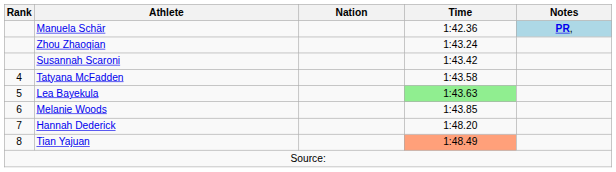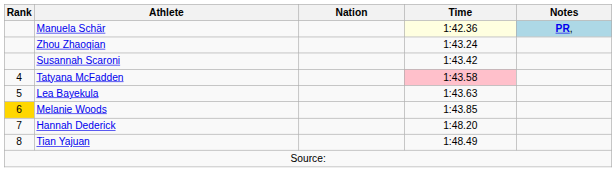(460, 28) no background -> (460, 28) lightyellow background
(460, 77) no background -> (460, 77) pink background
(460, 93) lightgreen background -> (460, 93) no background
(19, 110) no background -> (19, 110) gold background
(460, 142) lightsalmon background -> (460, 142) no background
